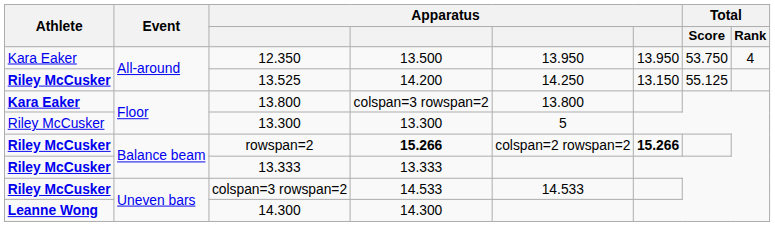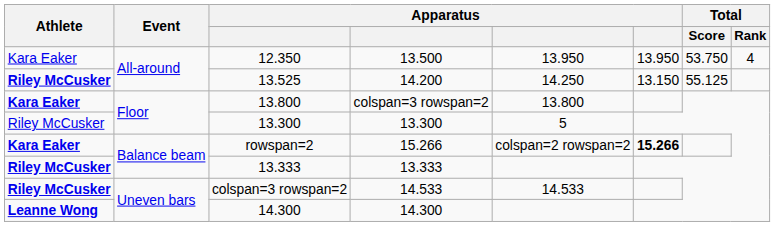(59, 146) Riley McCusker -> (44, 146) Kara Eaker
(421, 146) bold -> (421, 146) normal
